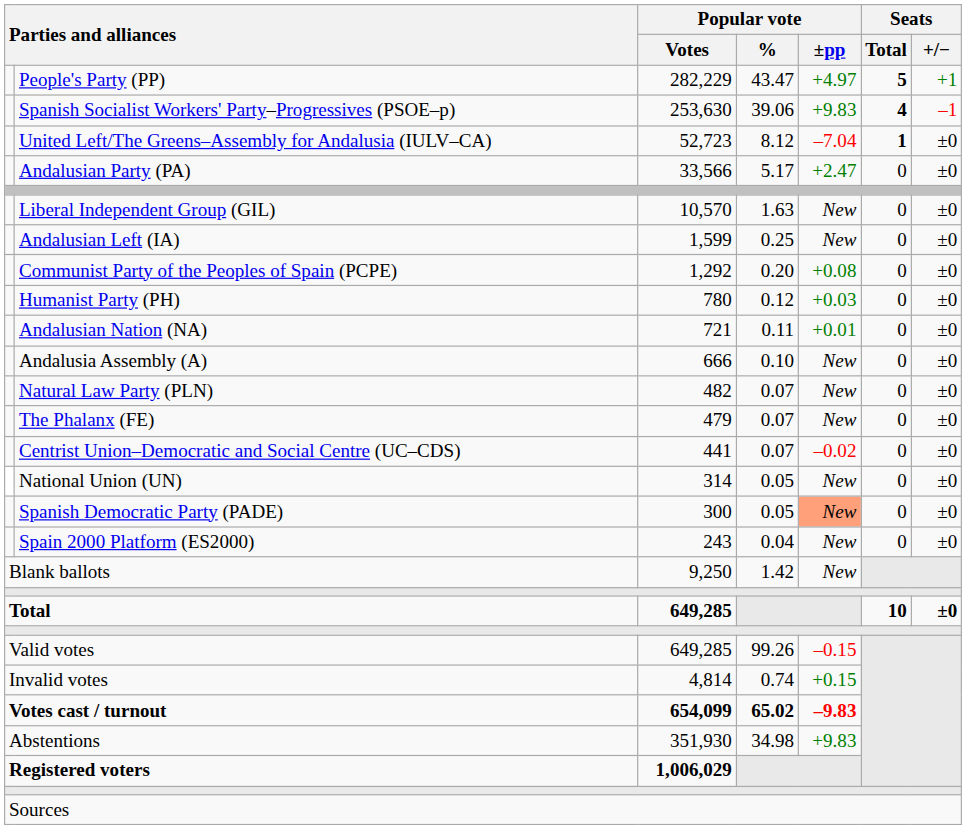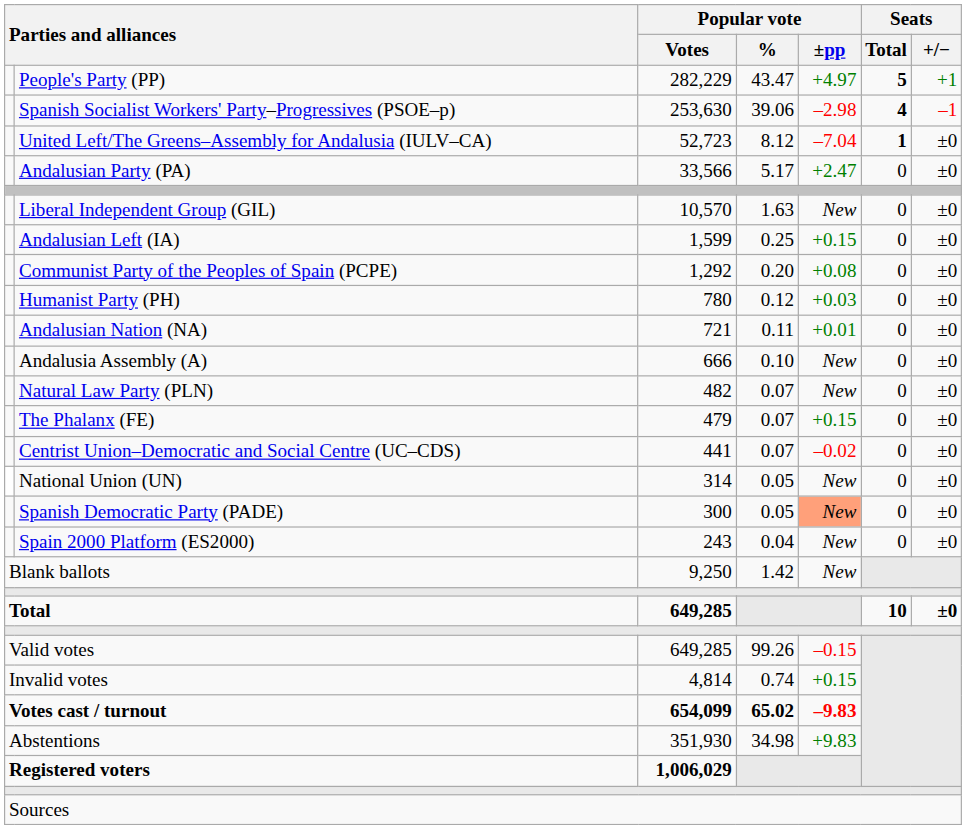(834, 110) +9.83 -> (835, 110) –2.98
(839, 239) New -> (834, 239) +0.15
(839, 420) New -> (834, 420) +0.15
